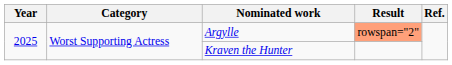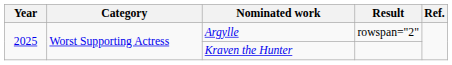(388, 32) lightsalmon background -> (388, 32) no background
